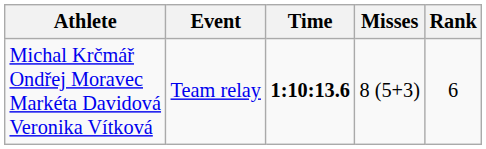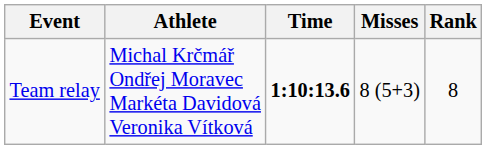columns swapped: (85, 21) <-> (216, 21)
(453, 91) 6 -> (453, 91) 8
